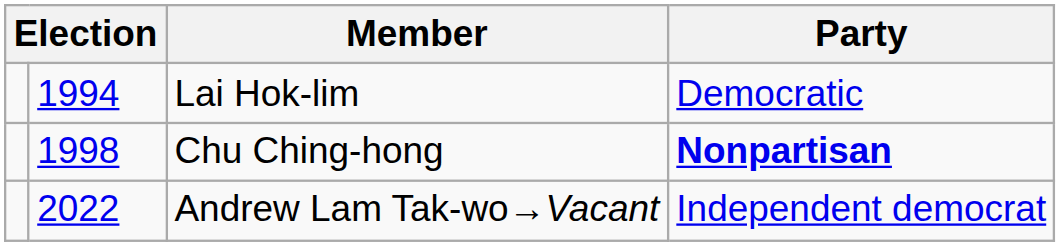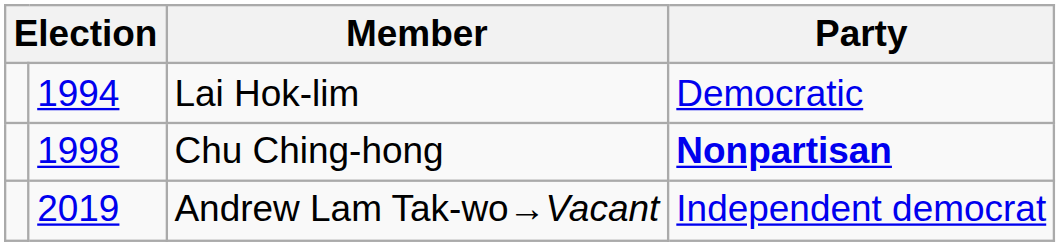(78, 209) 2022 -> (78, 209) 2019
